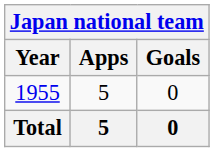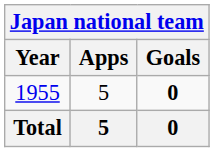(173, 92) normal -> (173, 92) bold
